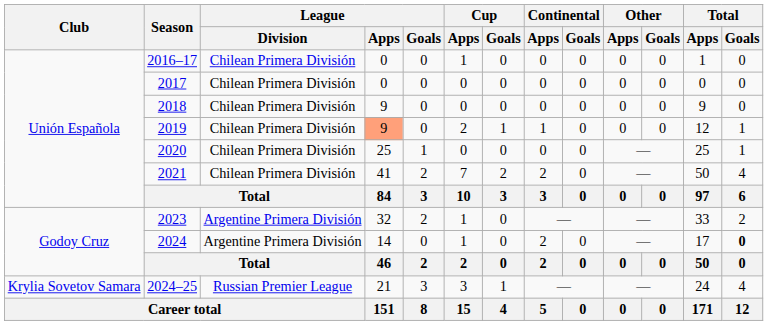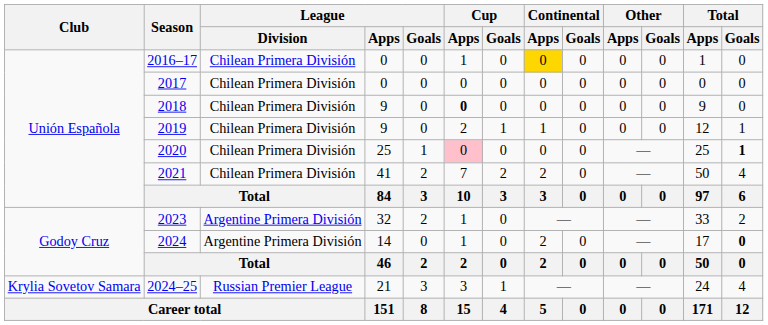(543, 60) no background -> (543, 60) gold background
(464, 106) normal -> (464, 106) bold
(384, 128) lightsalmon background -> (384, 128) no background
(464, 151) no background -> (464, 151) pink background
(742, 151) normal -> (742, 151) bold
